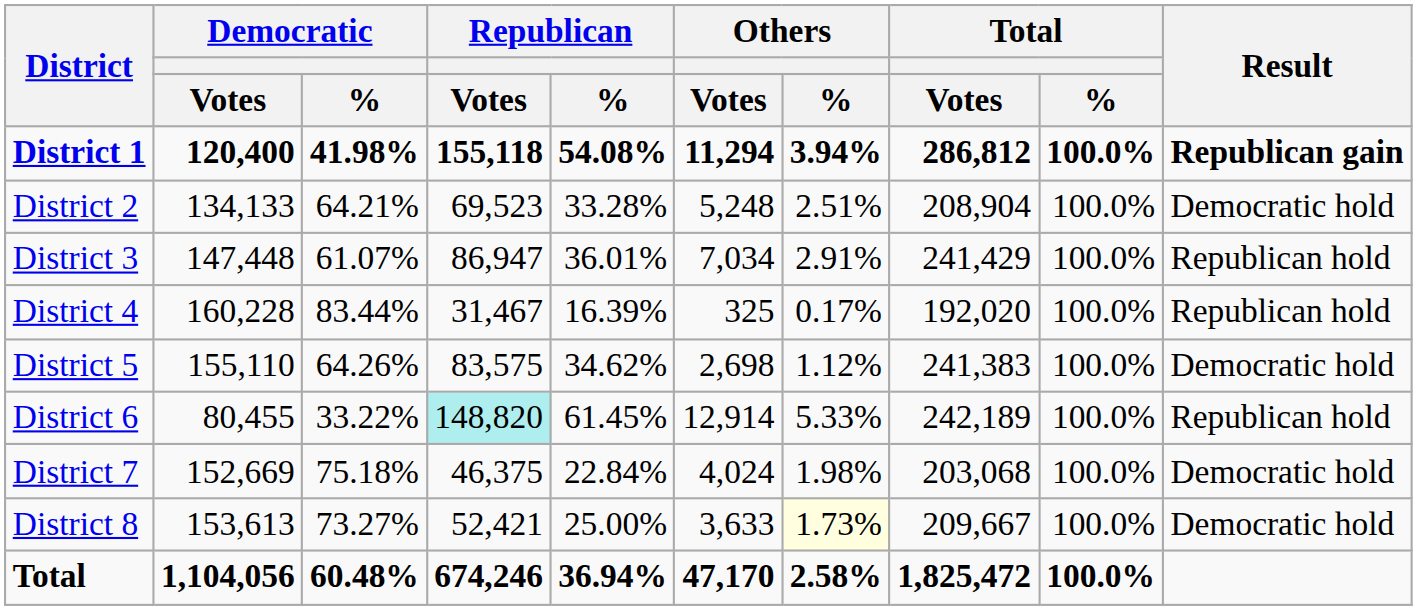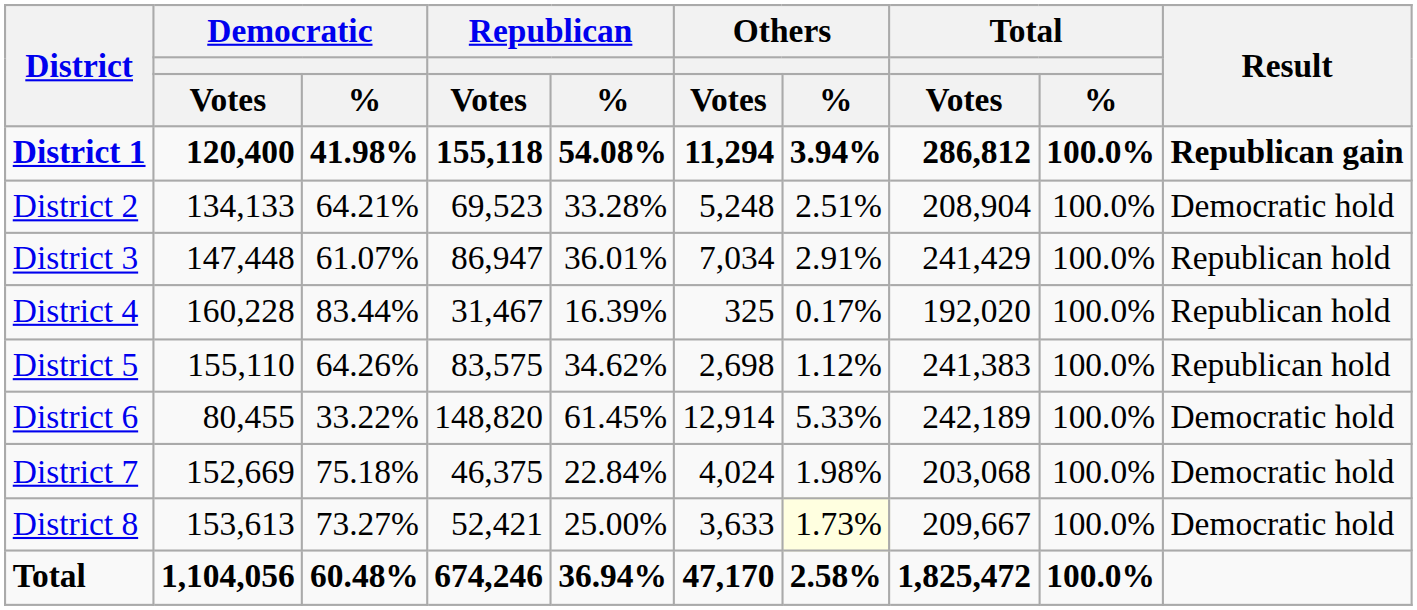(1282, 364) Democratic hold -> (1280, 364) Republican hold
(489, 417) paleturquoise background -> (489, 417) no background
(1280, 417) Republican hold -> (1282, 417) Democratic hold
